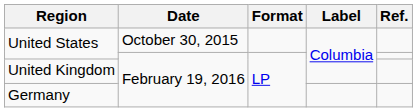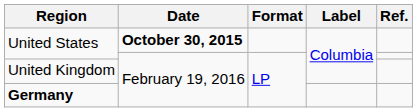(180, 40) normal -> (182, 40) bold
(39, 94) normal -> (41, 94) bold
